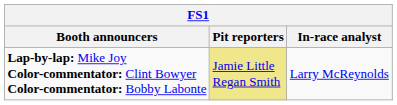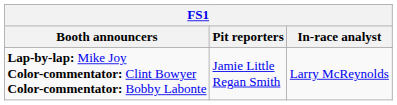(246, 74) khaki background -> (246, 74) no background
